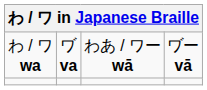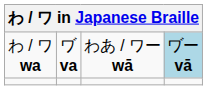(183, 55) no background -> (183, 55) lightblue background
